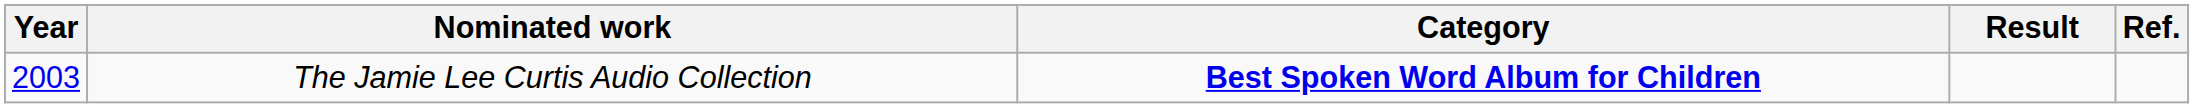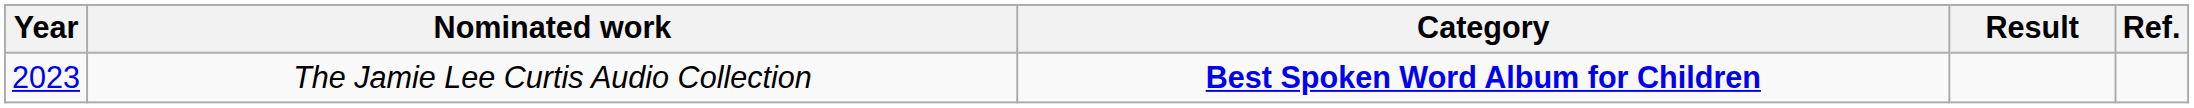(46, 77) 2003 -> (46, 77) 2023
